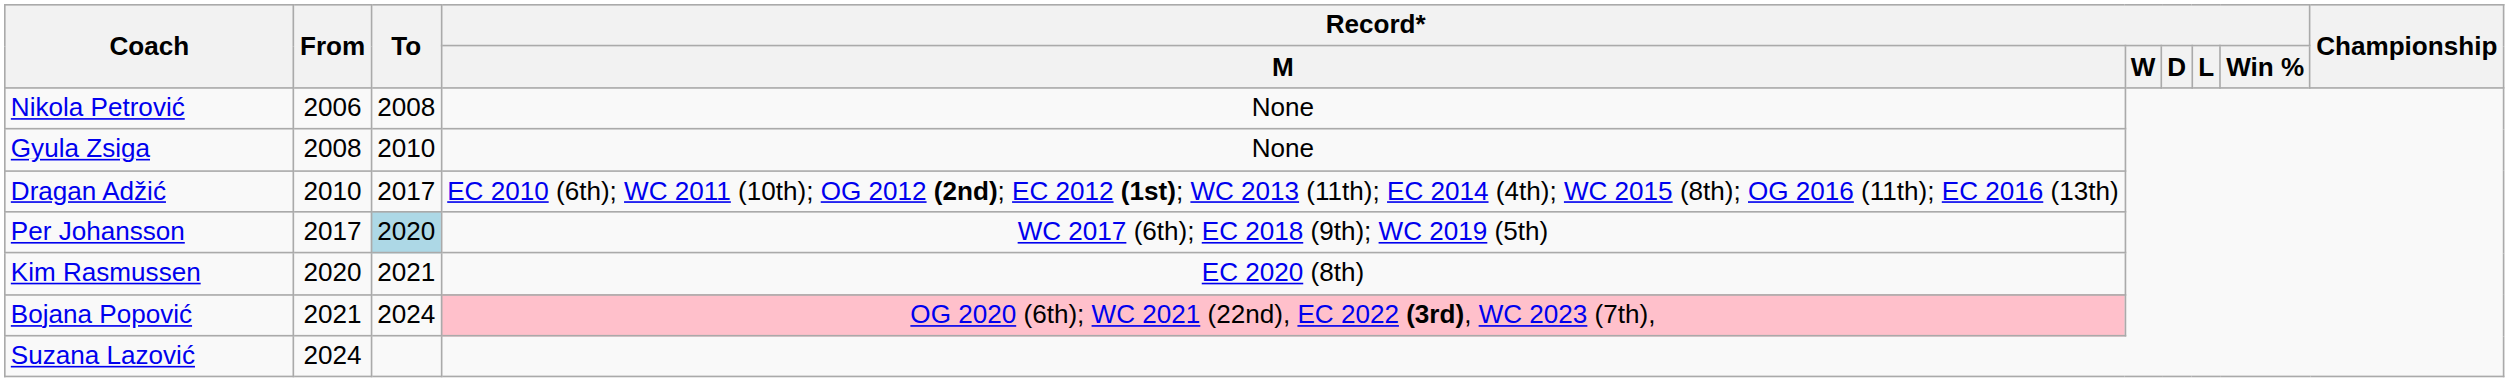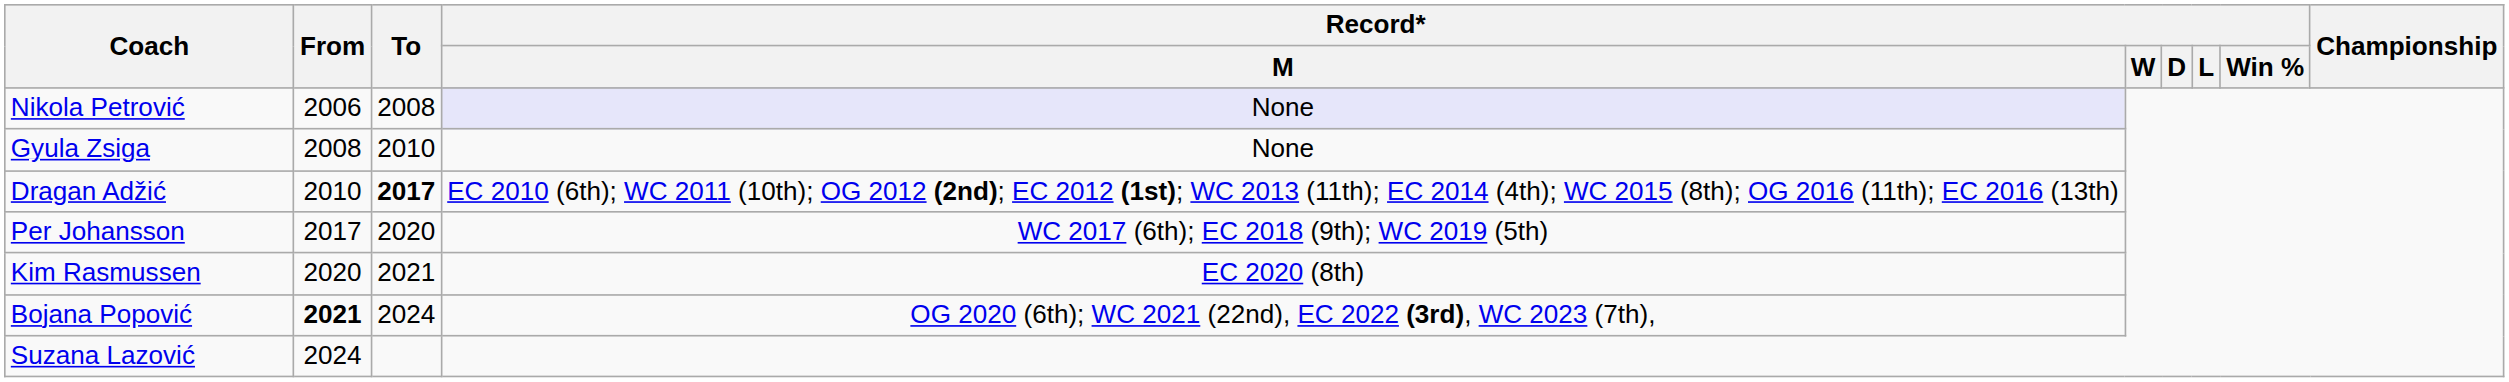(1283, 107) no background -> (1283, 107) lavender background
(406, 190) normal -> (406, 190) bold
(406, 231) lightblue background -> (406, 231) no background
(333, 314) normal -> (333, 314) bold
(1283, 314) pink background -> (1283, 314) no background
